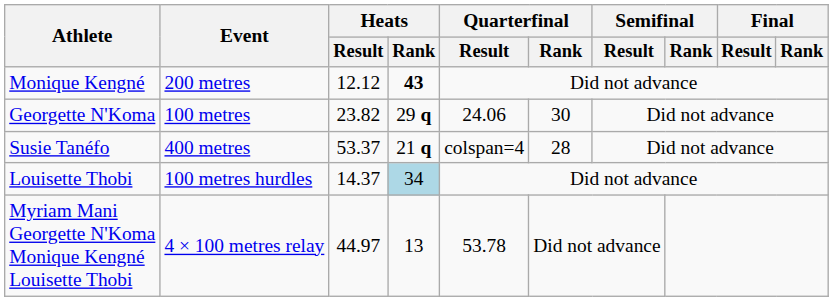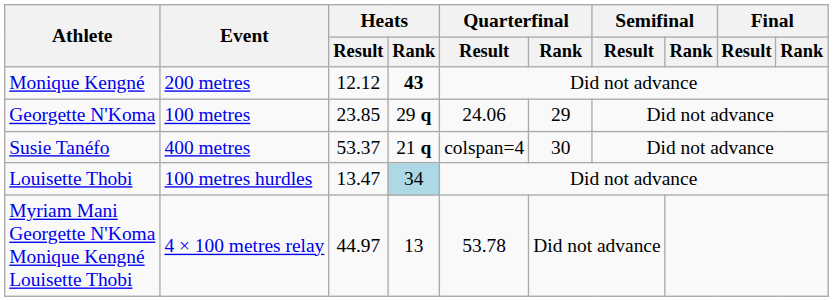(358, 115) 23.82 -> (358, 115) 23.85
(561, 115) 30 -> (561, 115) 29
(561, 147) 28 -> (561, 147) 30
(358, 179) 14.37 -> (358, 179) 13.47
